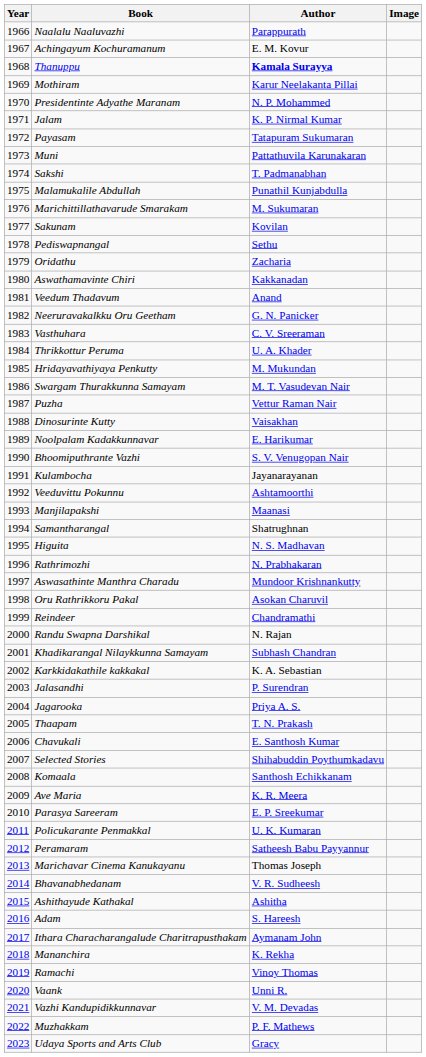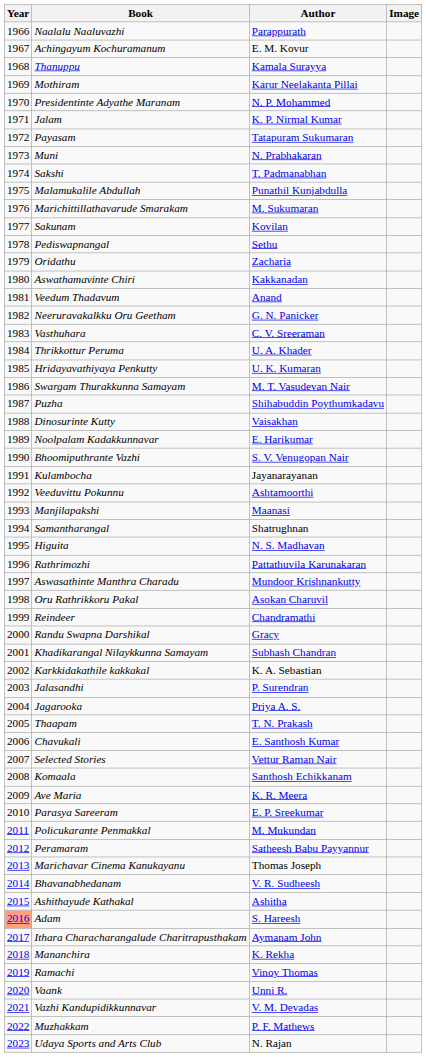(292, 66) bold -> (289, 66) normal
(309, 155) Pattathuvila Karunakaran -> (287, 155) N. Prabhakaran
(284, 368) M. Mukundan -> (286, 368) U. K. Kumaran
(294, 404) Vettur Raman Nair -> (318, 404) Shihabuddin Poythumkadavu
(287, 564) N. Prabhakaran -> (309, 564) Pattathuvila Karunakaran
(272, 635) N. Rajan -> (266, 635) Gracy
(318, 759) Shihabuddin Poythumkadavu -> (294, 759) Vettur Raman Nair
(286, 830) U. K. Kumaran -> (284, 830) M. Mukundan
(18, 919) no background -> (18, 919) lightsalmon background
(266, 1043) Gracy -> (272, 1043) N. Rajan
